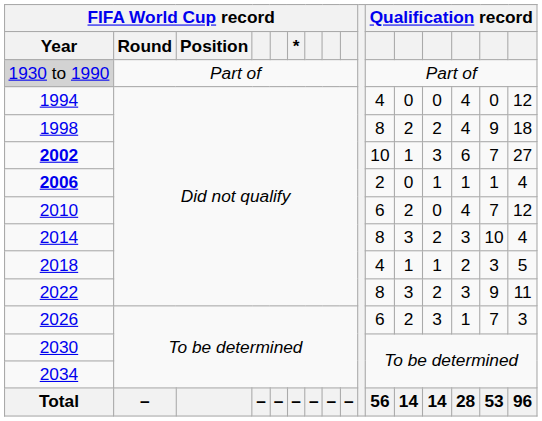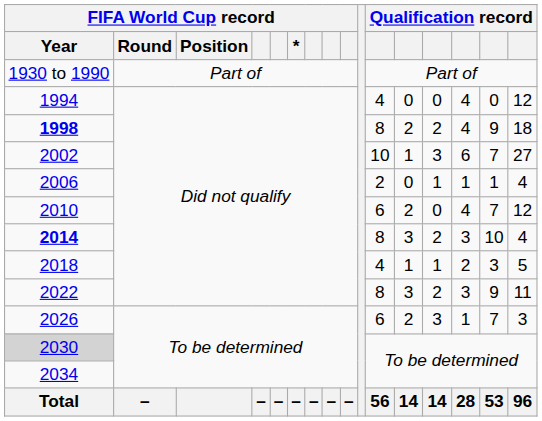(59, 73) lightgrey background -> (59, 73) no background
(59, 127) normal -> (59, 127) bold
(59, 155) bold -> (59, 155) normal
(59, 182) bold -> (59, 182) normal
(59, 237) normal -> (59, 237) bold
(59, 347) no background -> (59, 347) lightgrey background
